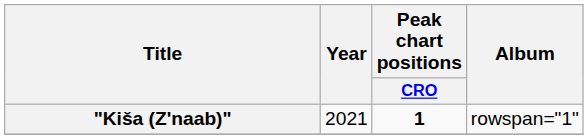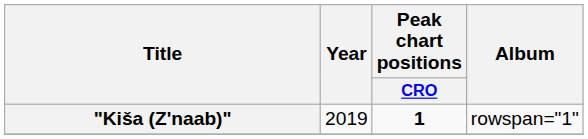(346, 119) 2021 -> (346, 119) 2019
